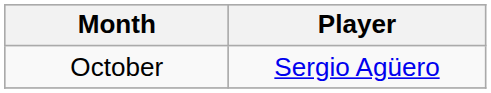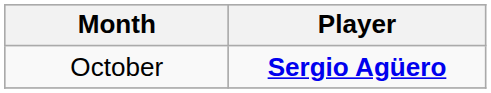(357, 66) normal -> (357, 66) bold
